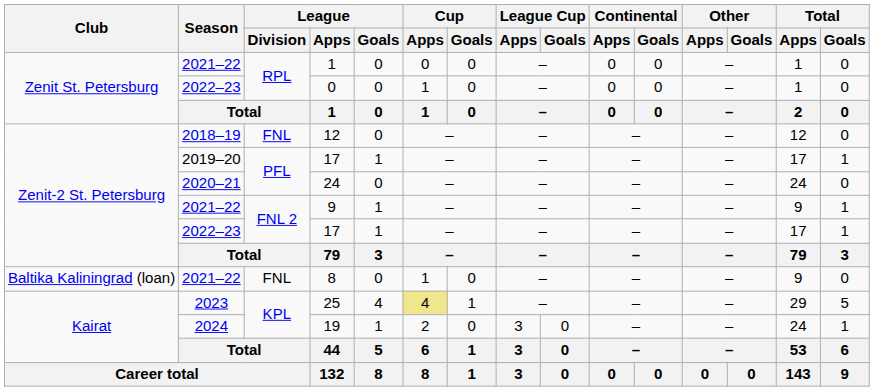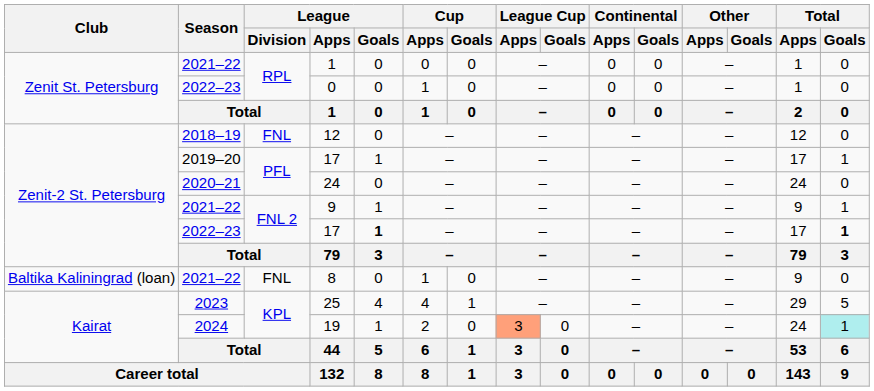(378, 231) normal -> (378, 231) bold
(845, 231) normal -> (845, 231) bold
(425, 302) khaki background -> (425, 302) no background
(518, 326) no background -> (518, 326) lightsalmon background
(845, 326) no background -> (845, 326) paleturquoise background
